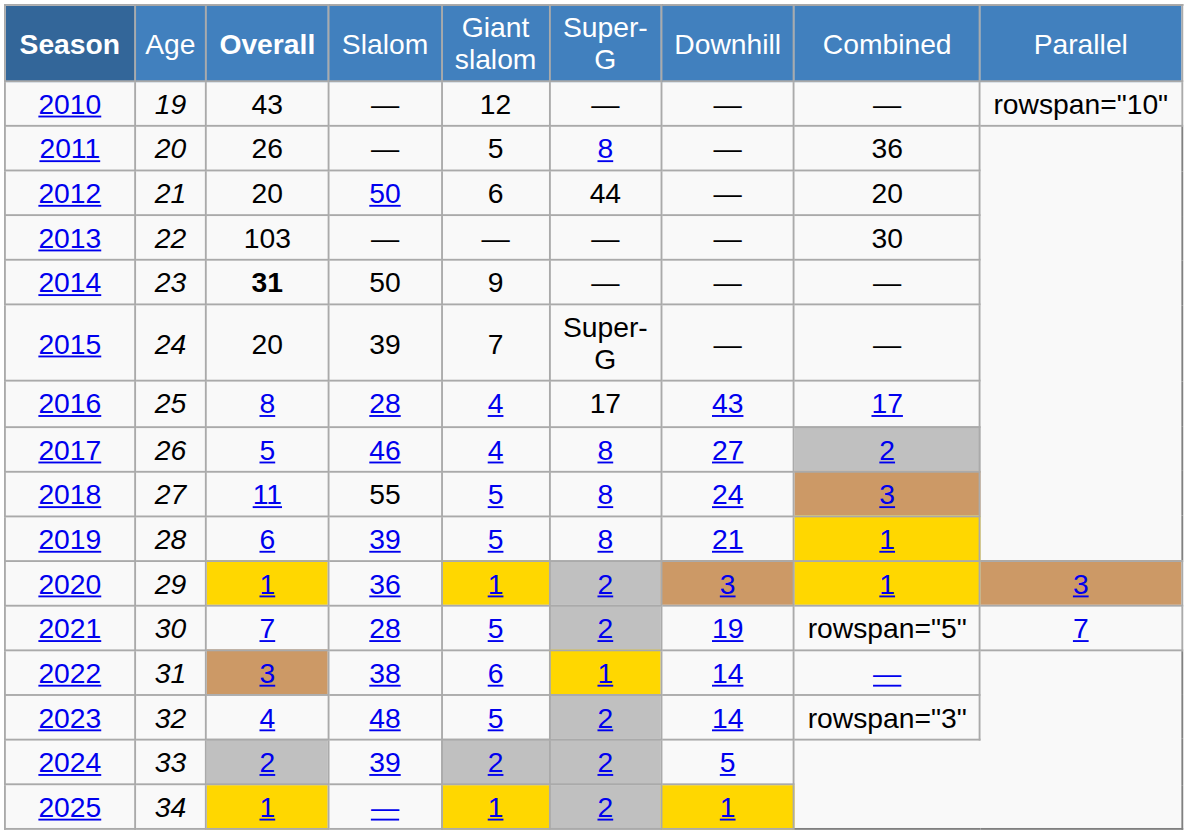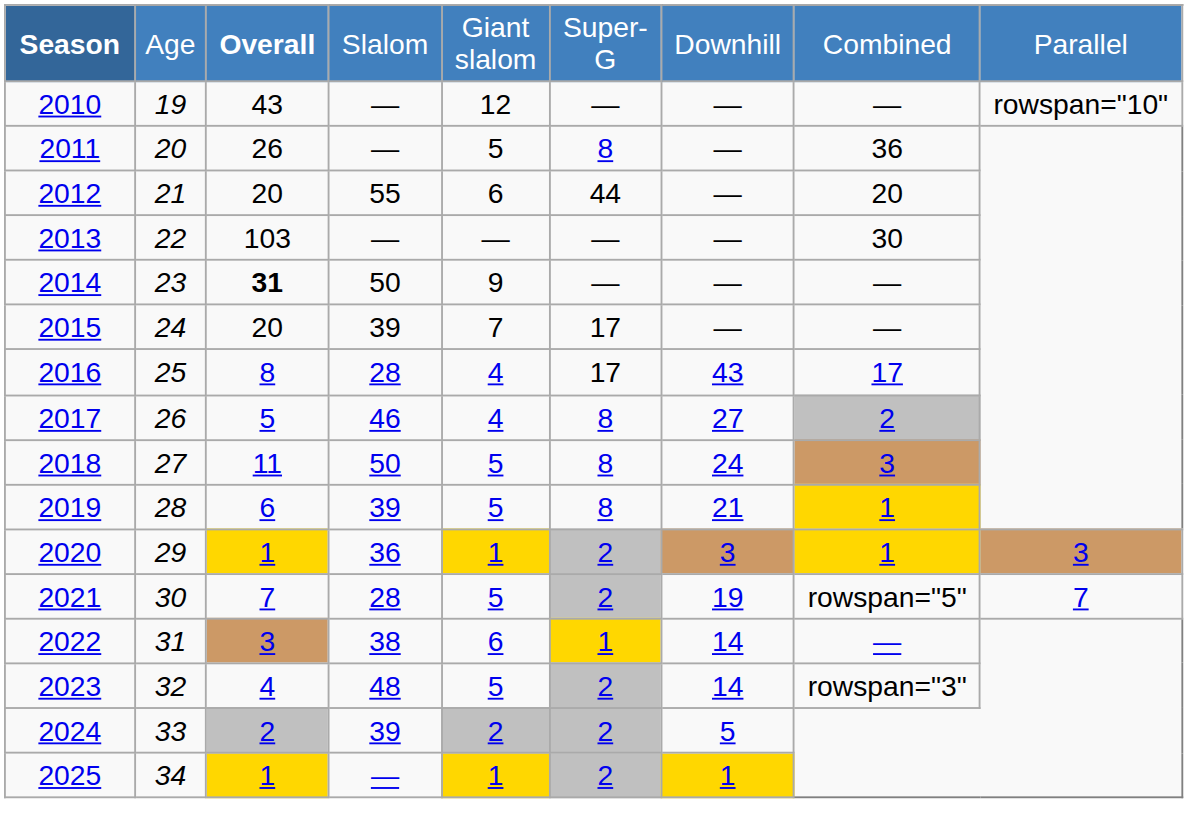(385, 193) 50 -> (385, 193) 55
(605, 343) Super-G -> (605, 328) 17
(385, 494) 55 -> (385, 462) 50
